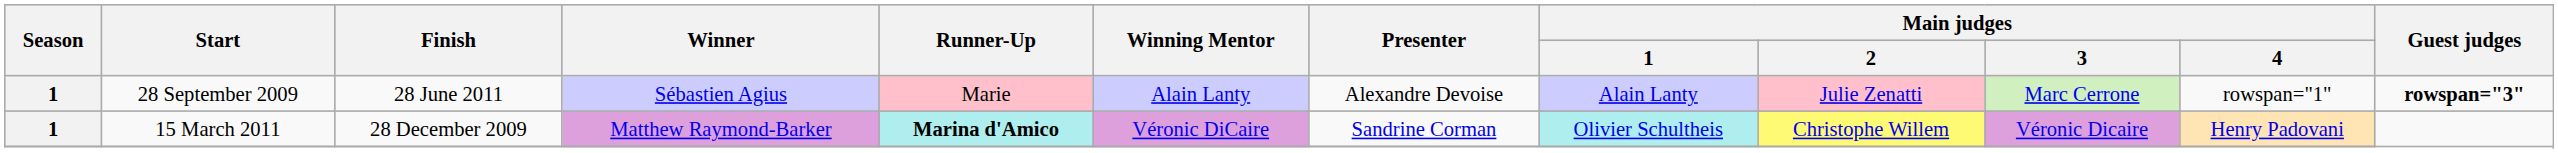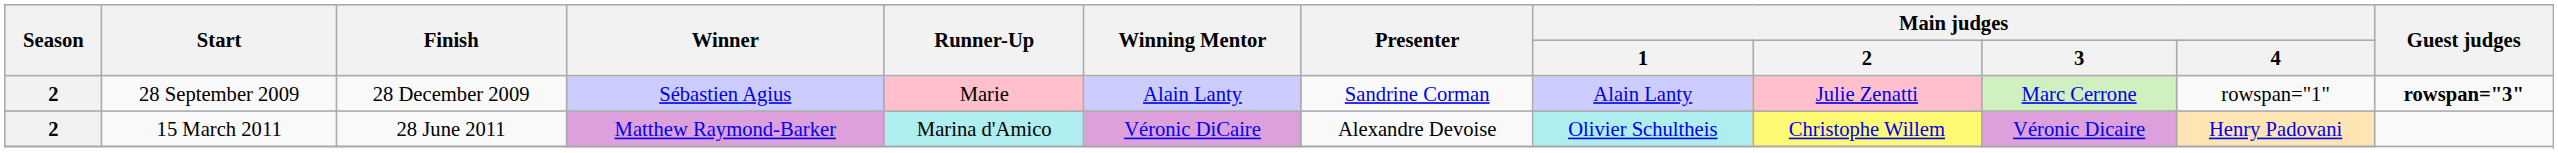(53, 94) 1 -> (53, 94) 2
(448, 94) 28 June 2011 -> (451, 94) 28 December 2009
(1424, 94) Alexandre Devoise -> (1417, 94) Sandrine Corman
(53, 129) 1 -> (53, 129) 2
(448, 129) 28 December 2009 -> (451, 129) 28 June 2011
(986, 129) bold -> (984, 129) normal
(1424, 129) Sandrine Corman -> (1417, 129) Alexandre Devoise
